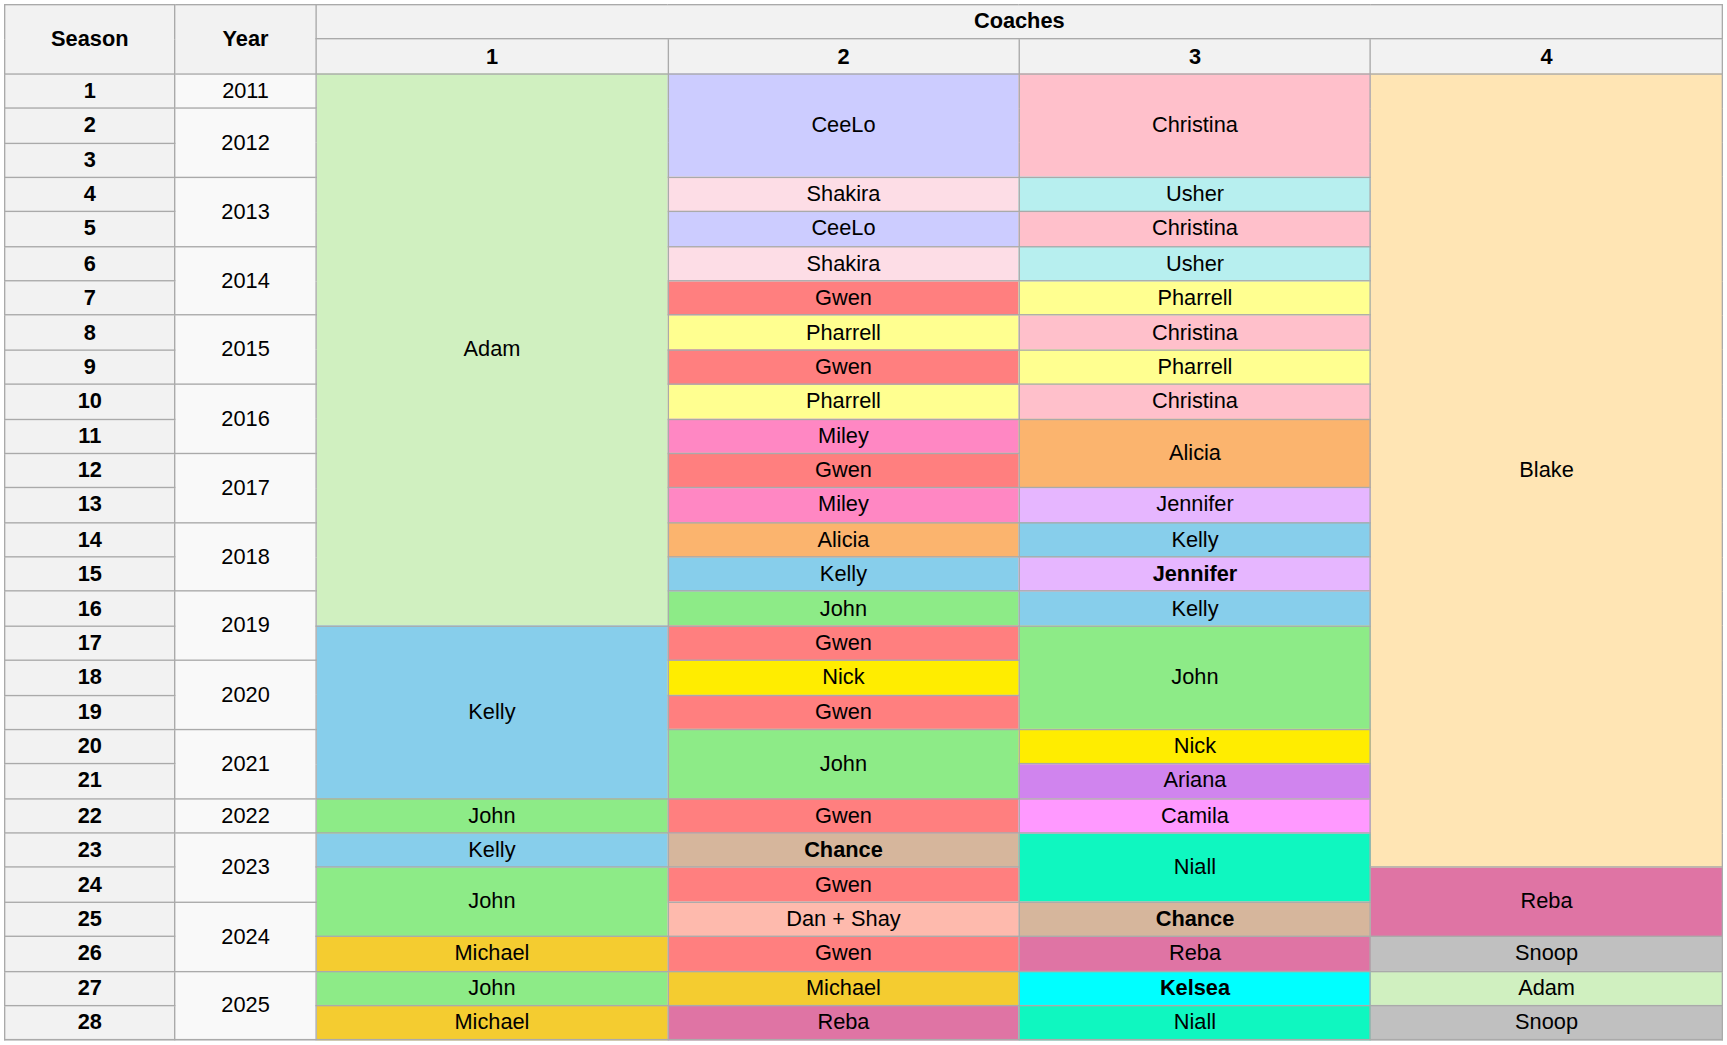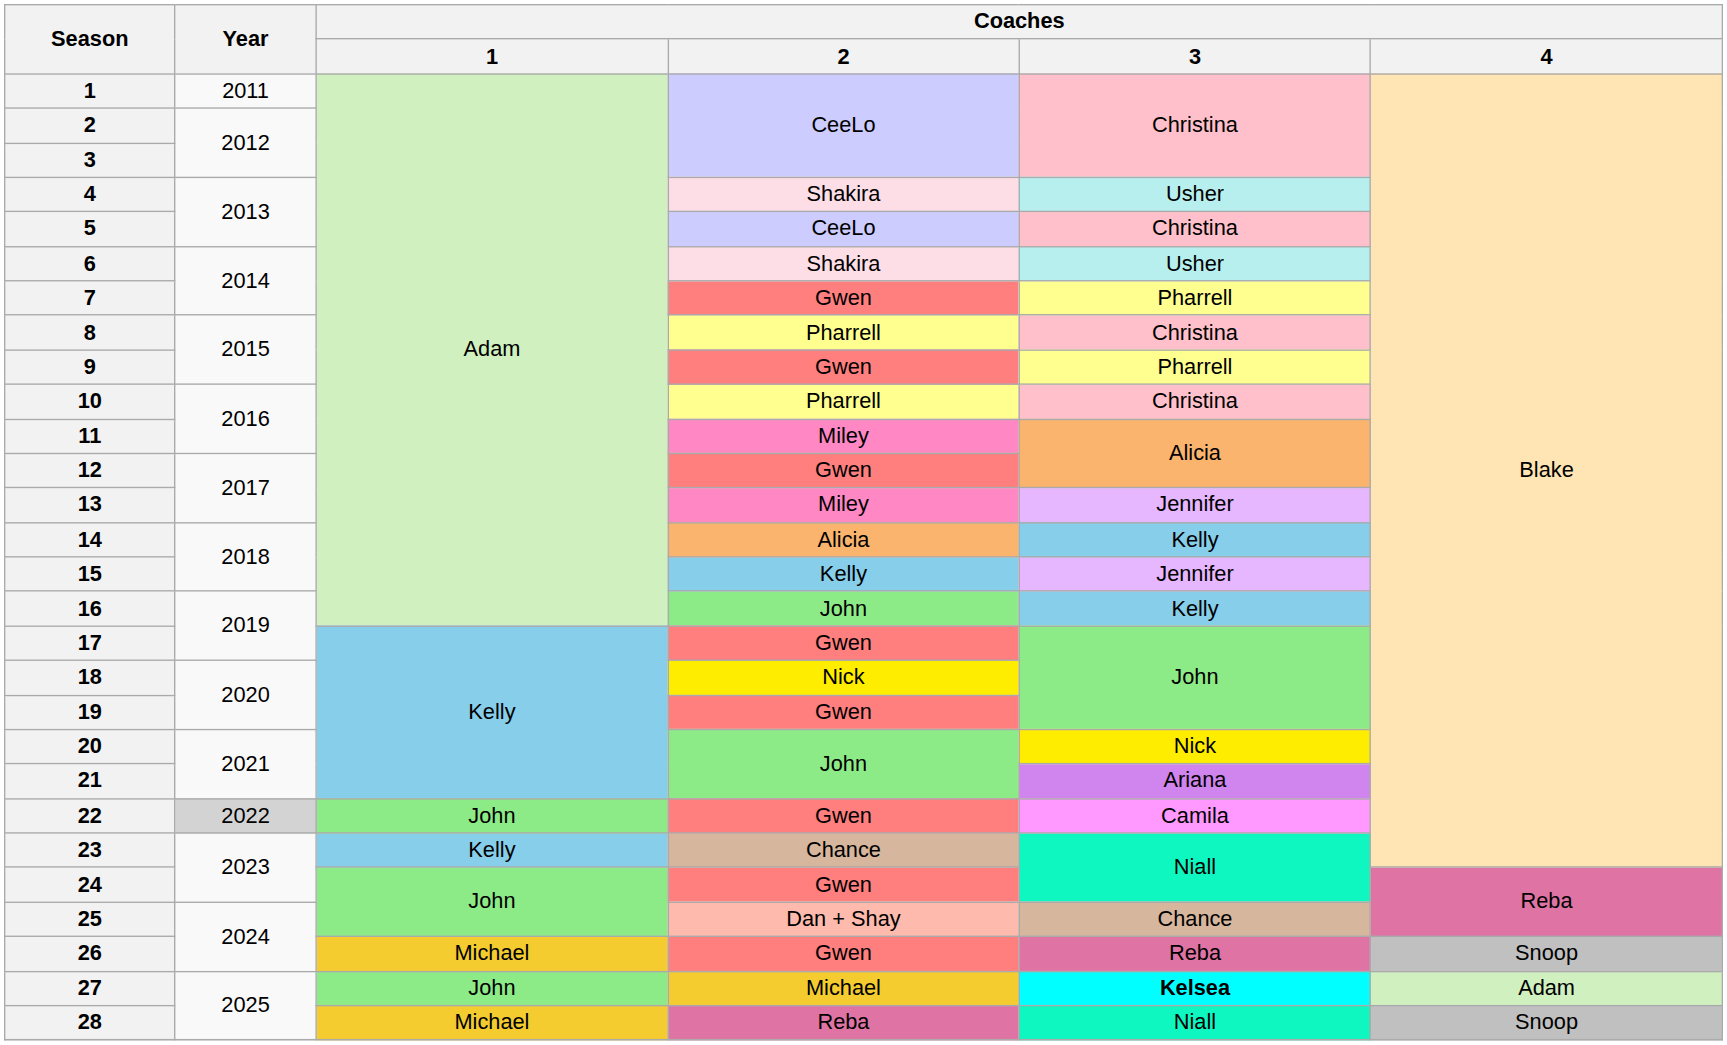(1195, 573) bold -> (1195, 573) normal
(246, 815) no background -> (246, 815) lightgrey background
(843, 849) bold -> (843, 849) normal
(1195, 919) bold -> (1195, 919) normal
